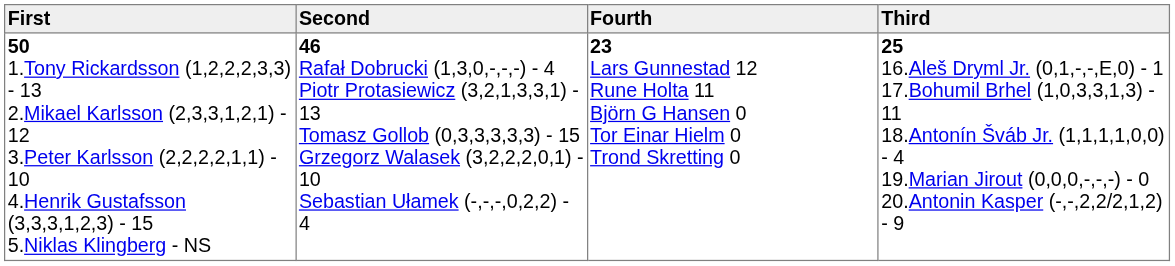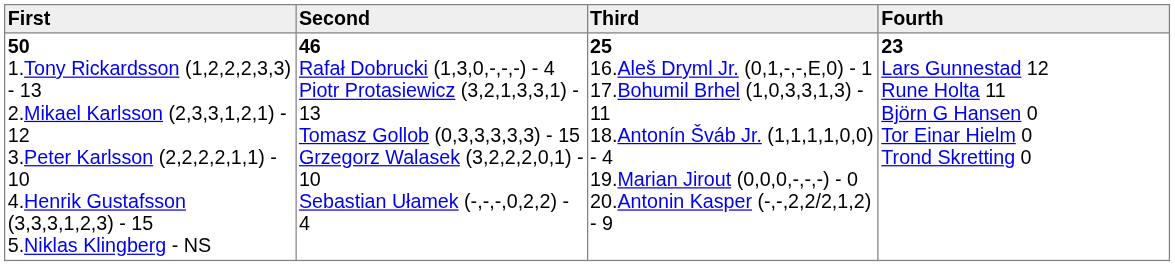columns swapped: (906, 18) <-> (621, 18)
